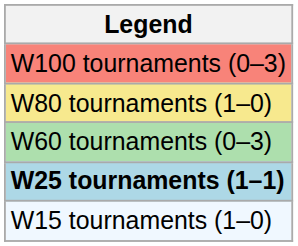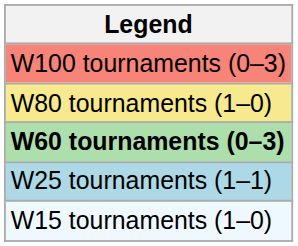(141, 142) normal -> (148, 142) bold
(148, 181) bold -> (141, 181) normal
